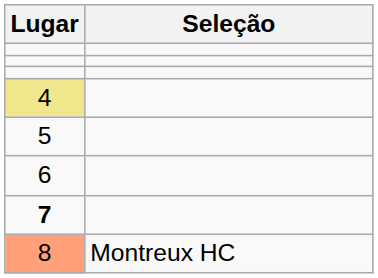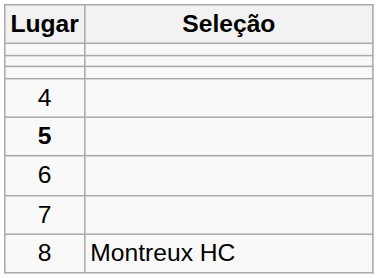(45, 97) khaki background -> (45, 97) no background
(45, 136) normal -> (45, 136) bold
(45, 214) bold -> (45, 214) normal
(45, 253) lightsalmon background -> (45, 253) no background
